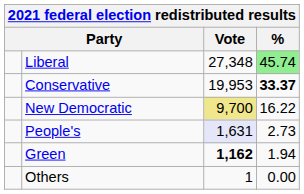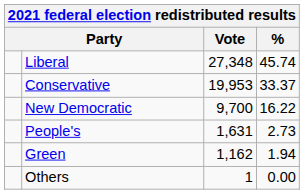(278, 62) lightgreen background -> (278, 62) no background
(278, 85) bold -> (278, 85) normal
(235, 108) khaki background -> (235, 108) no background
(235, 131) lavender background -> (235, 131) no background
(235, 154) bold -> (235, 154) normal
